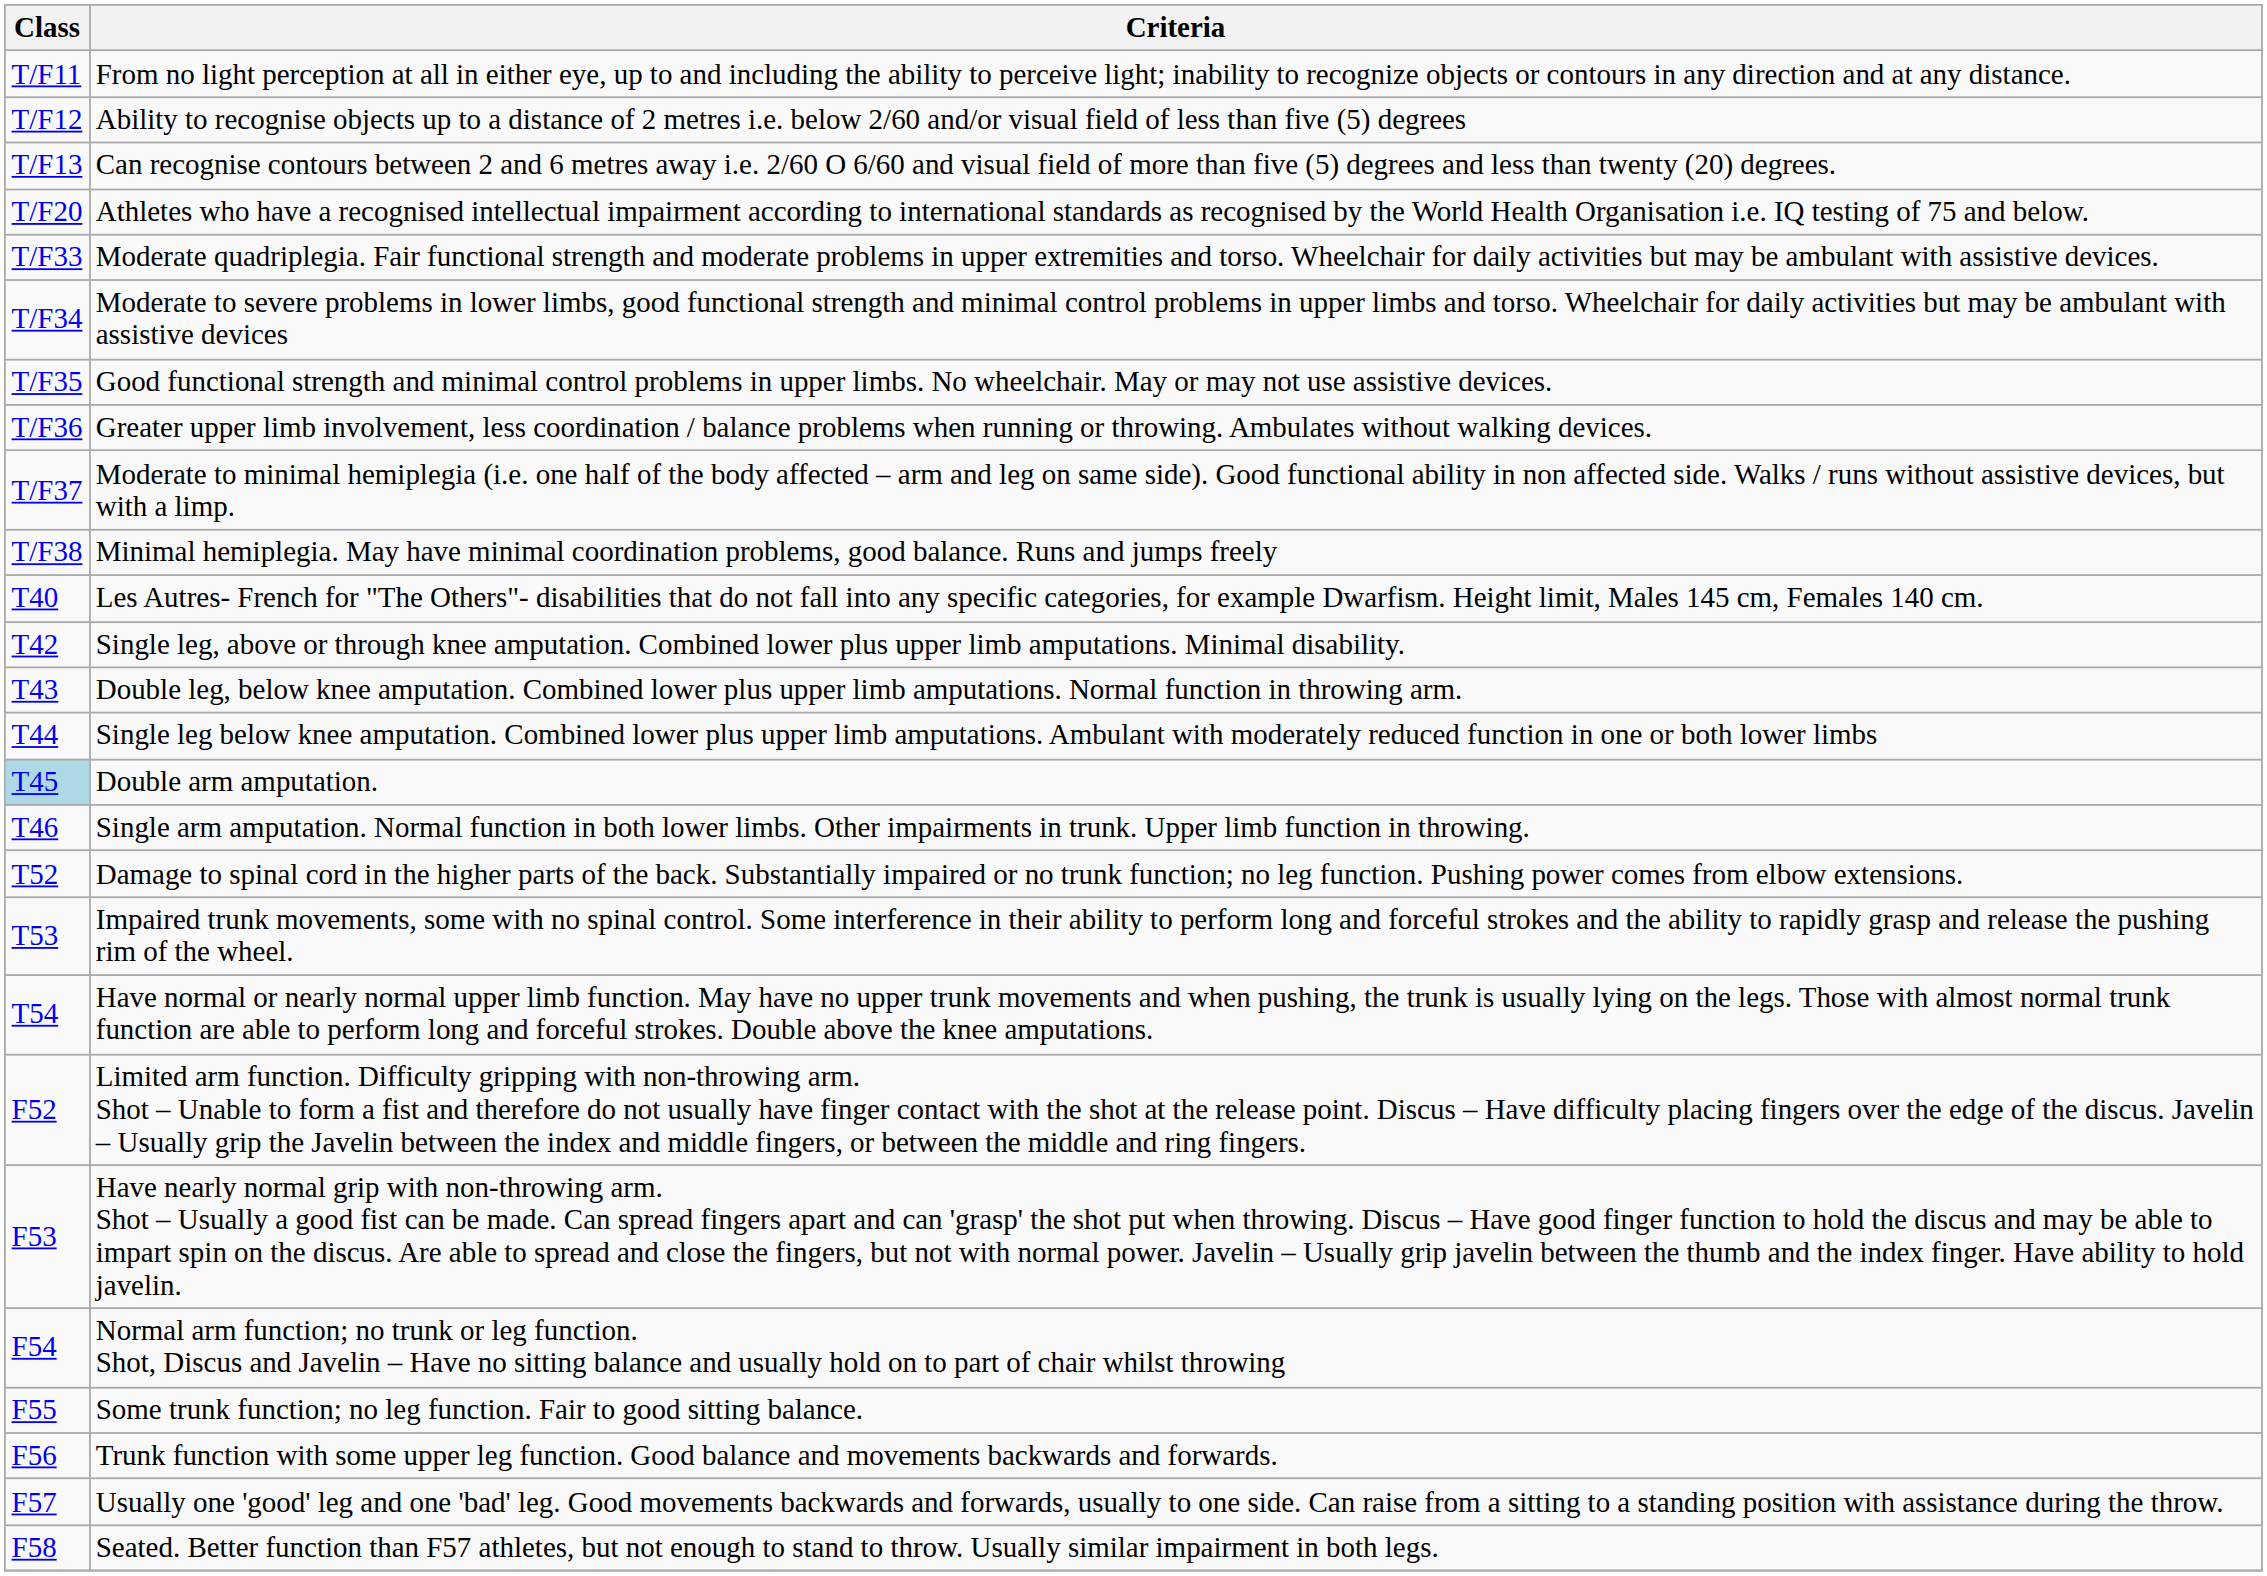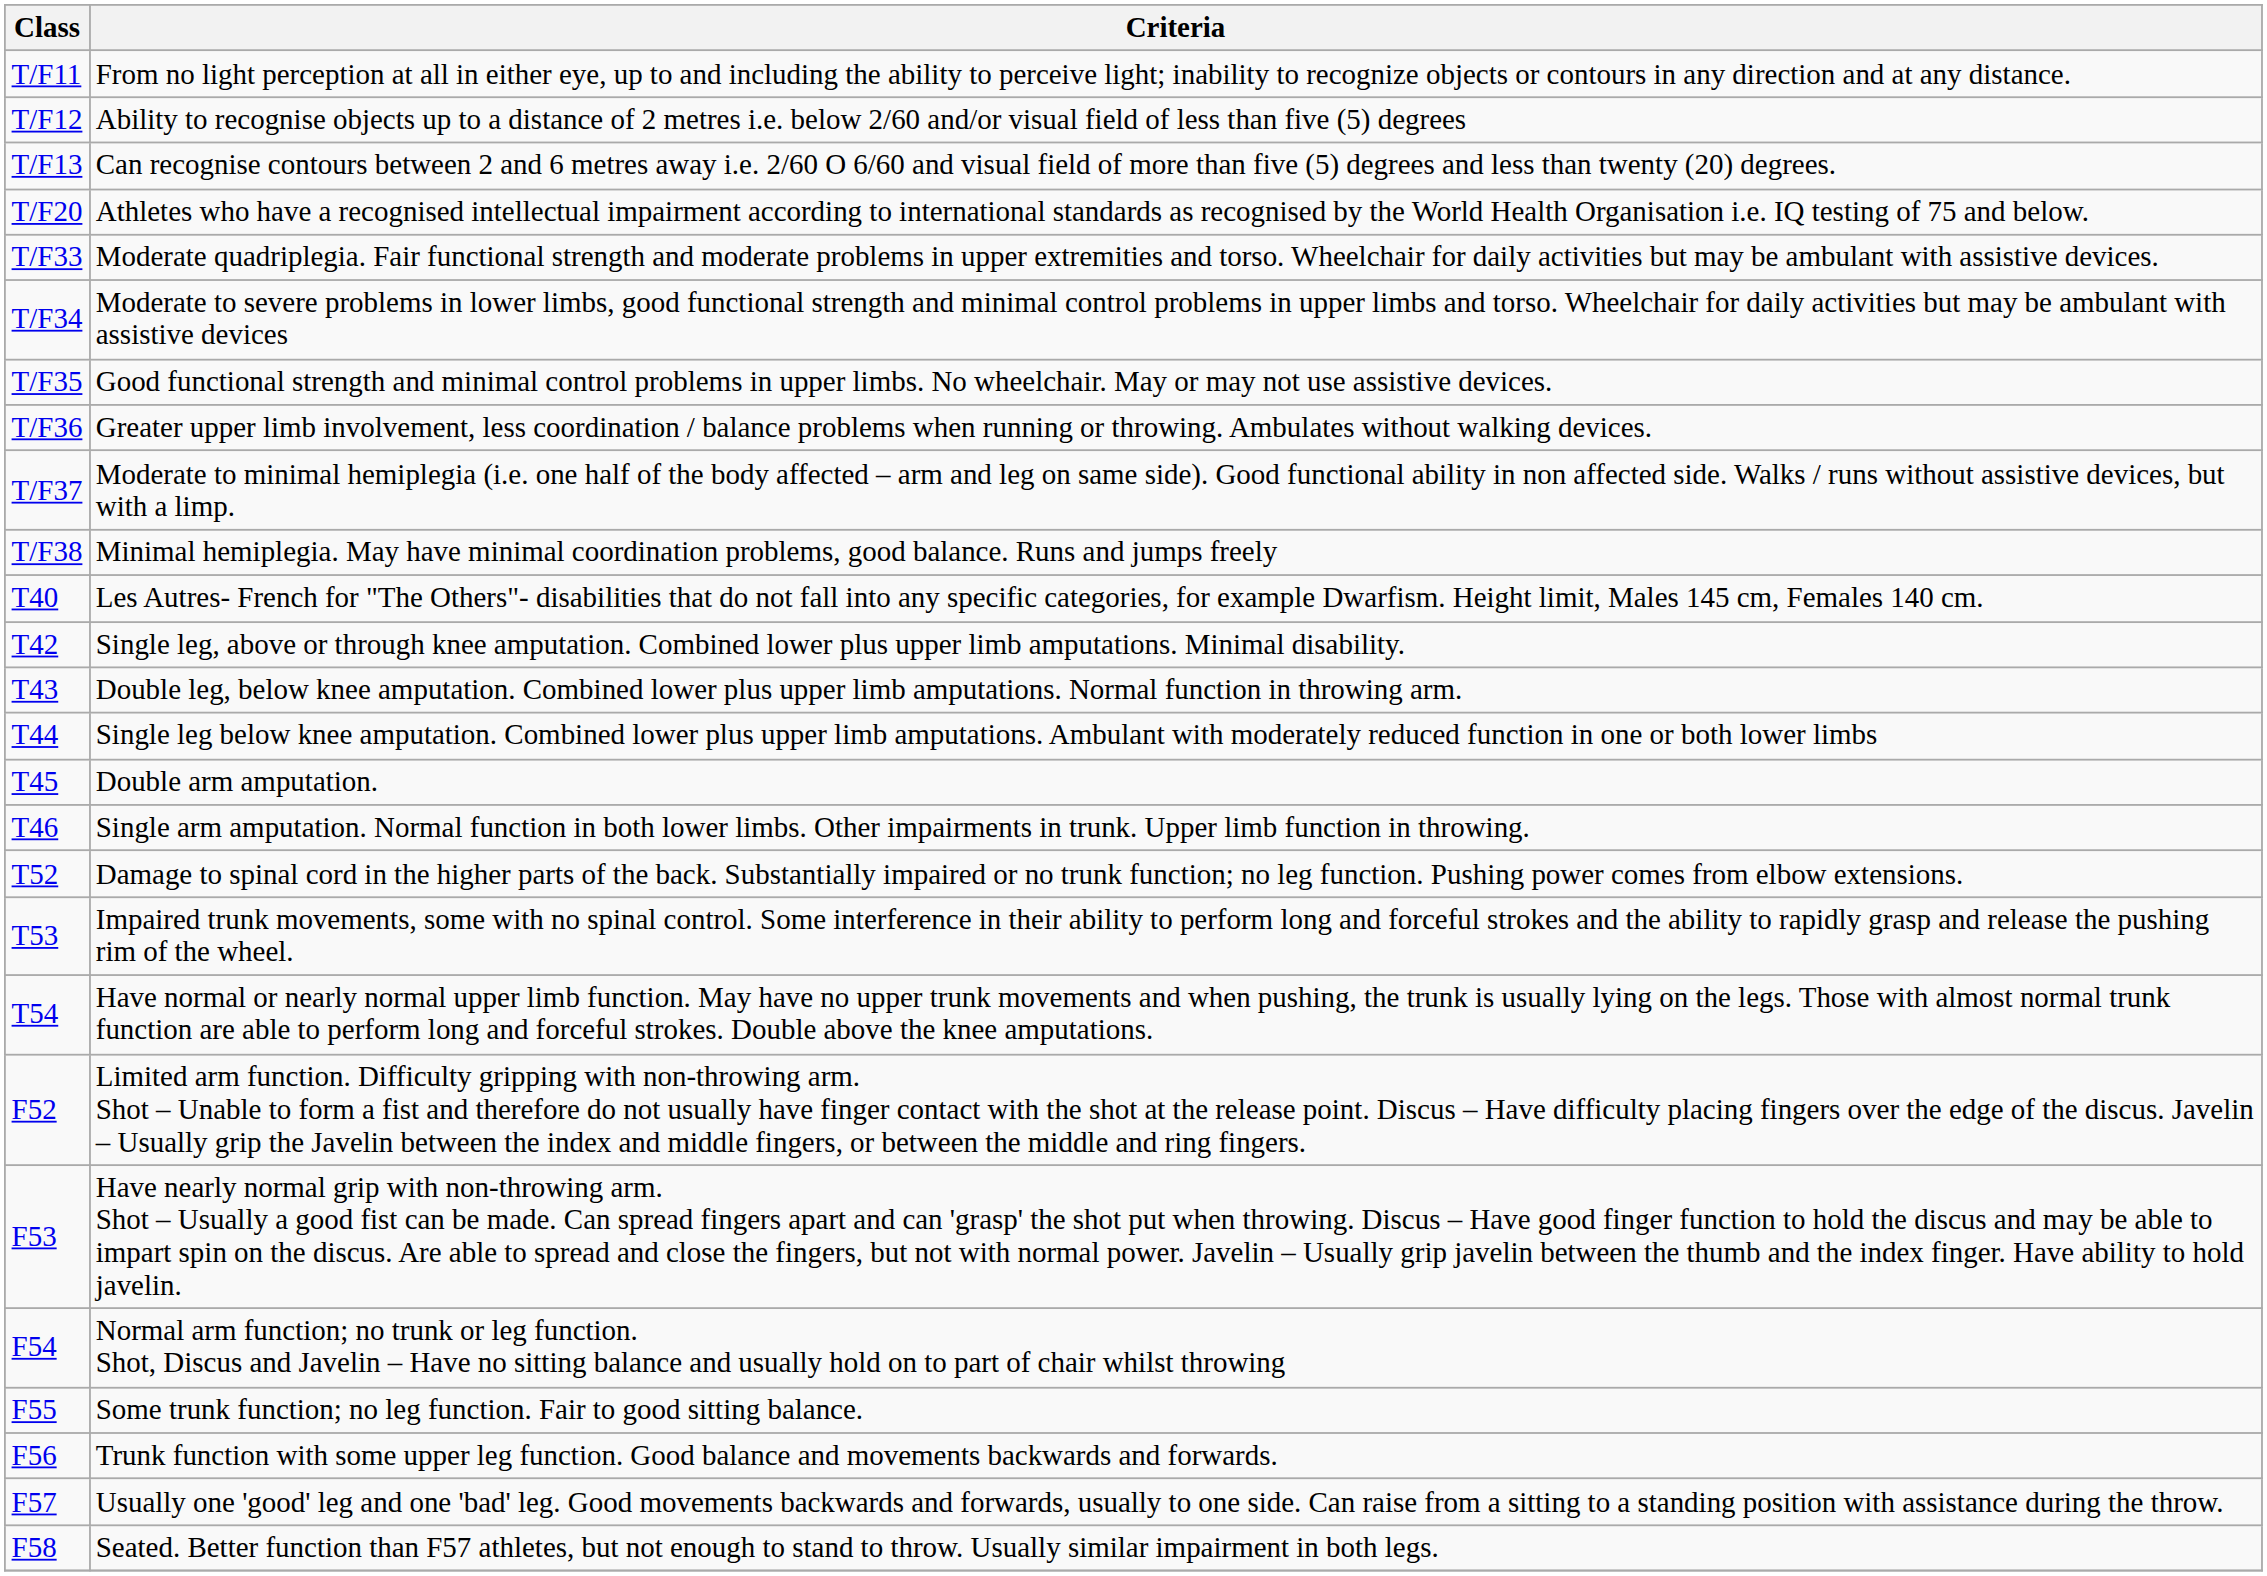(35, 781) lightblue background -> (35, 781) no background
